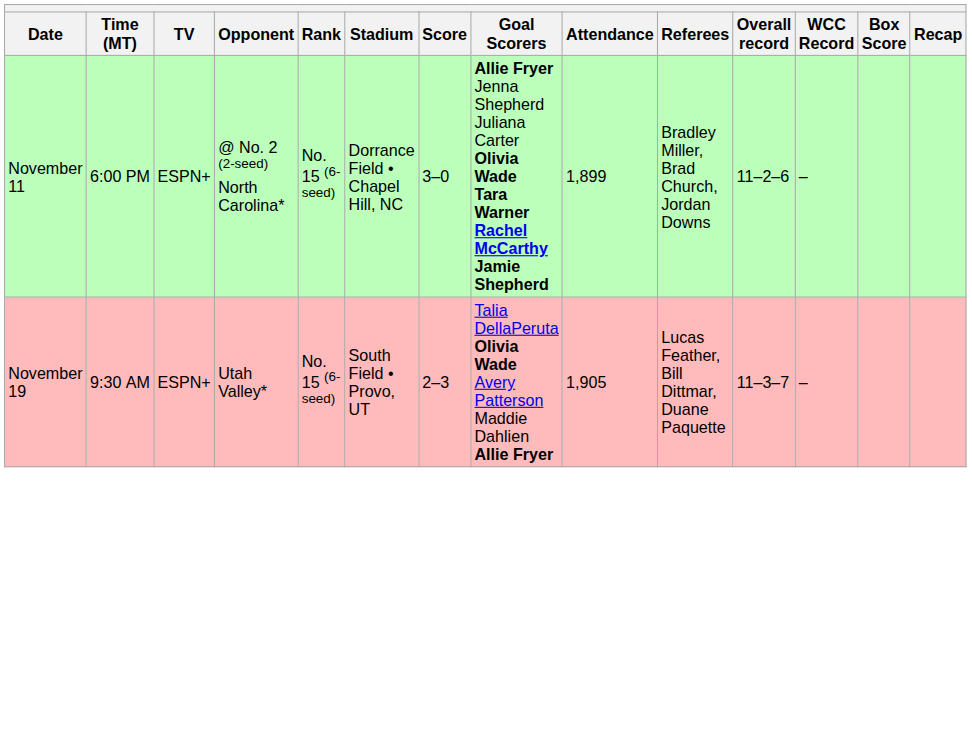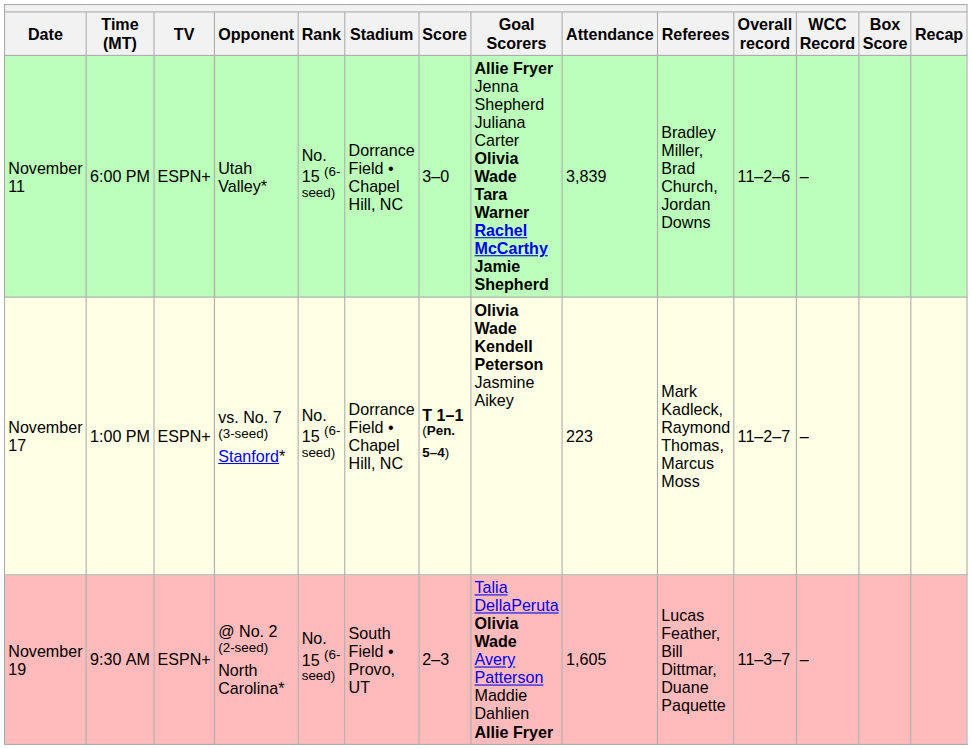(251, 176) @ No. 2 (2-seed) North Carolina* -> (243, 176) Utah Valley*
(586, 176) 1,899 -> (586, 176) 3,839
+ row: (45, 436)
(243, 382) Utah Valley* -> (251, 660) @ No. 2 (2-seed) North Carolina*
(586, 382) 1,905 -> (586, 660) 1,605
